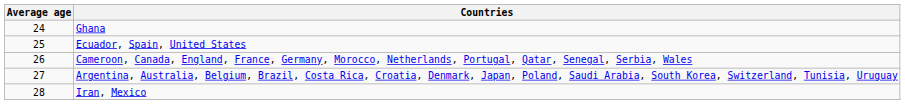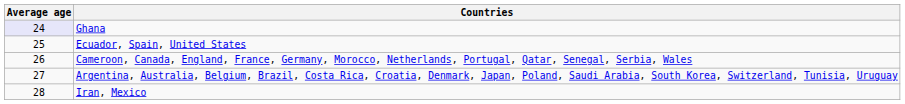(39, 28) no background -> (39, 28) lavender background
